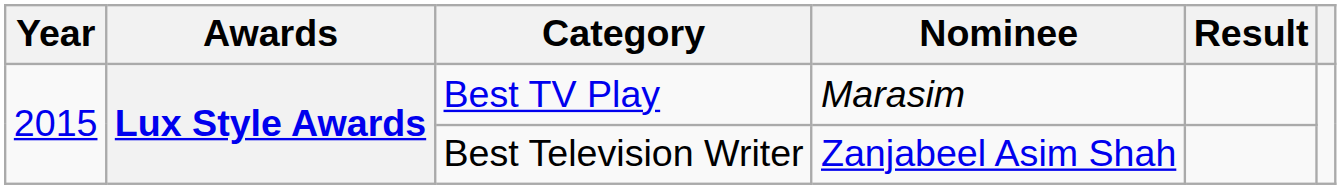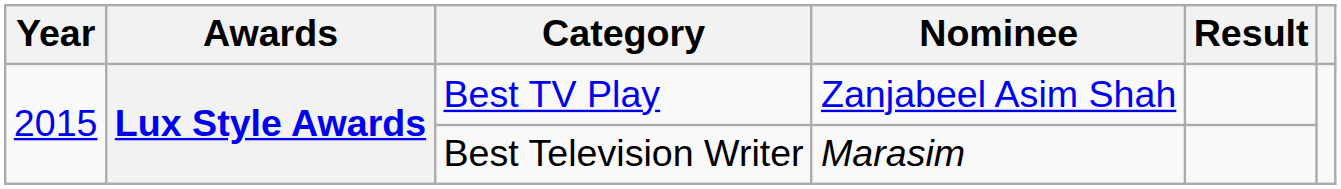(893, 93) Marasim -> (999, 93) Zanjabeel Asim Shah
(999, 153) Zanjabeel Asim Shah -> (893, 153) Marasim
